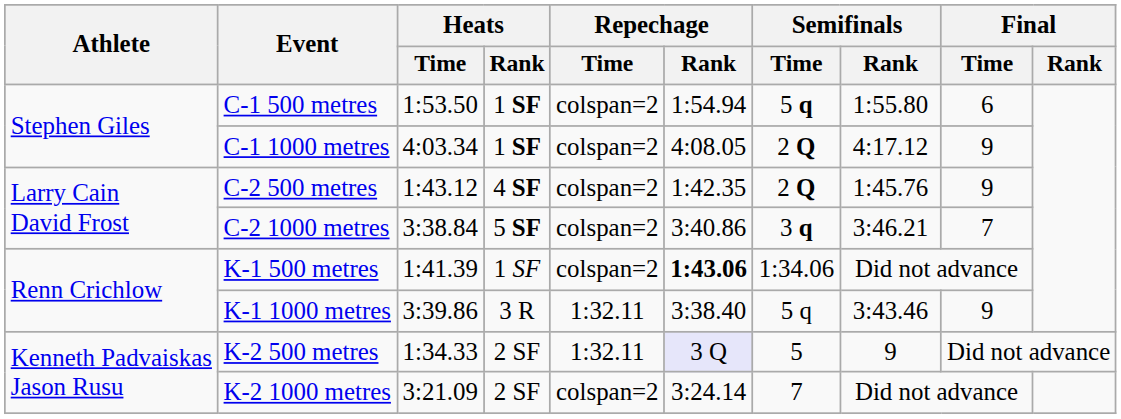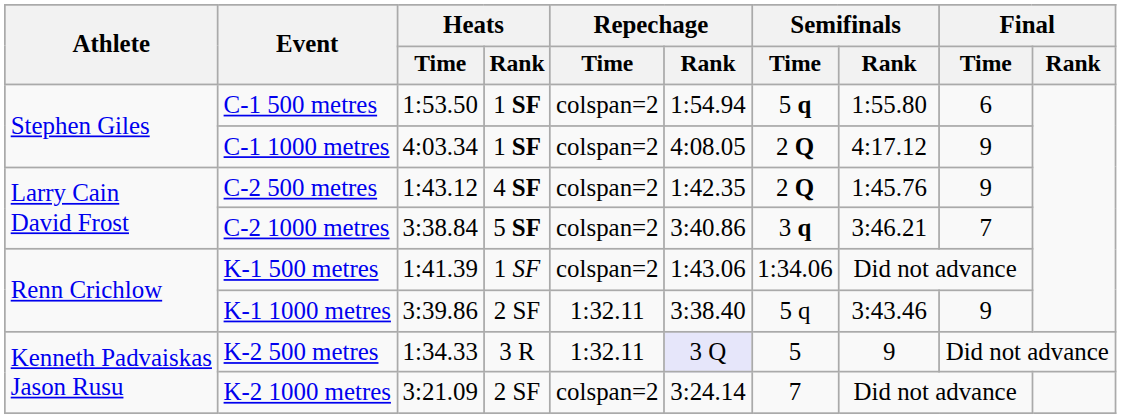(709, 269) bold -> (708, 269) normal
(517, 310) 3 R -> (517, 310) 2 SF
(517, 351) 2 SF -> (517, 351) 3 R
